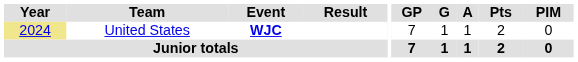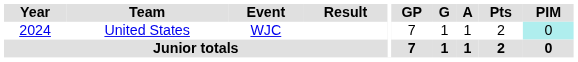(35, 30) khaki background -> (35, 30) no background
(266, 30) bold -> (266, 30) normal
(548, 30) no background -> (548, 30) paleturquoise background
